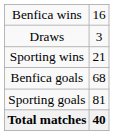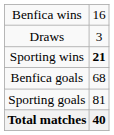(99, 57) normal -> (99, 57) bold
